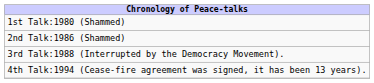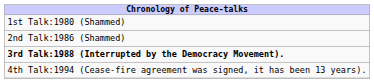(146, 54) normal -> (146, 54) bold
